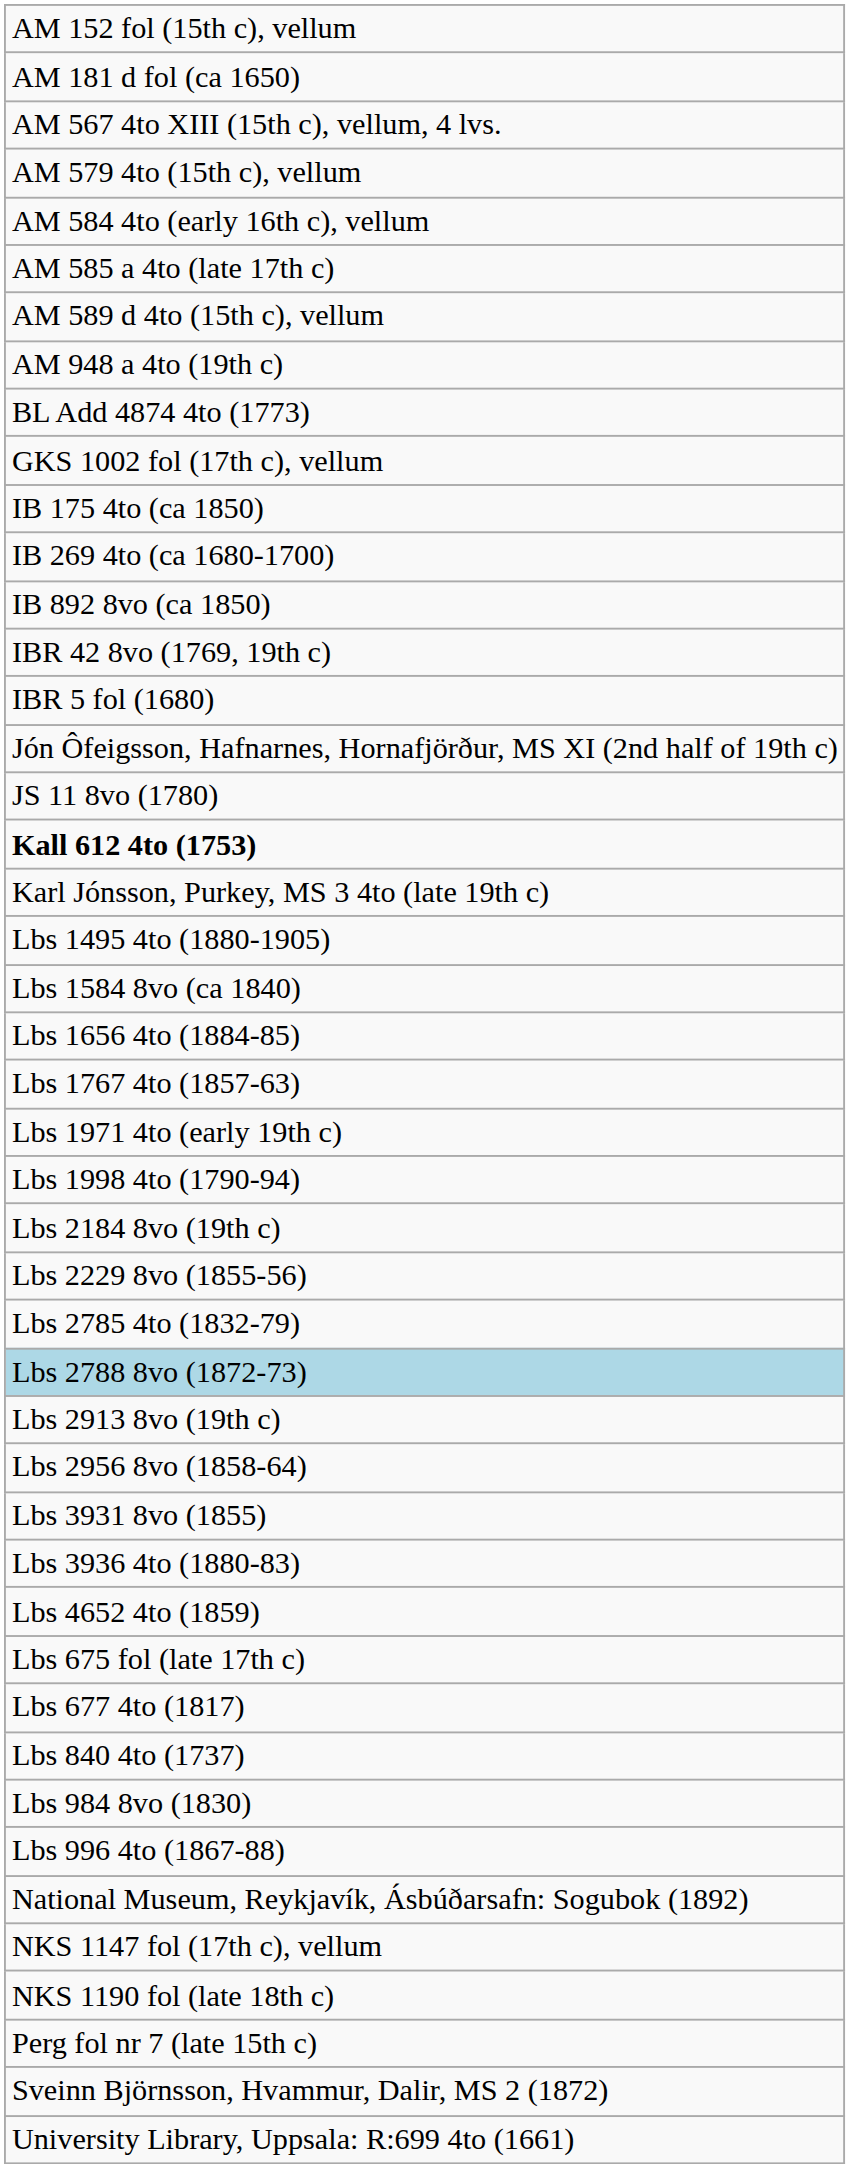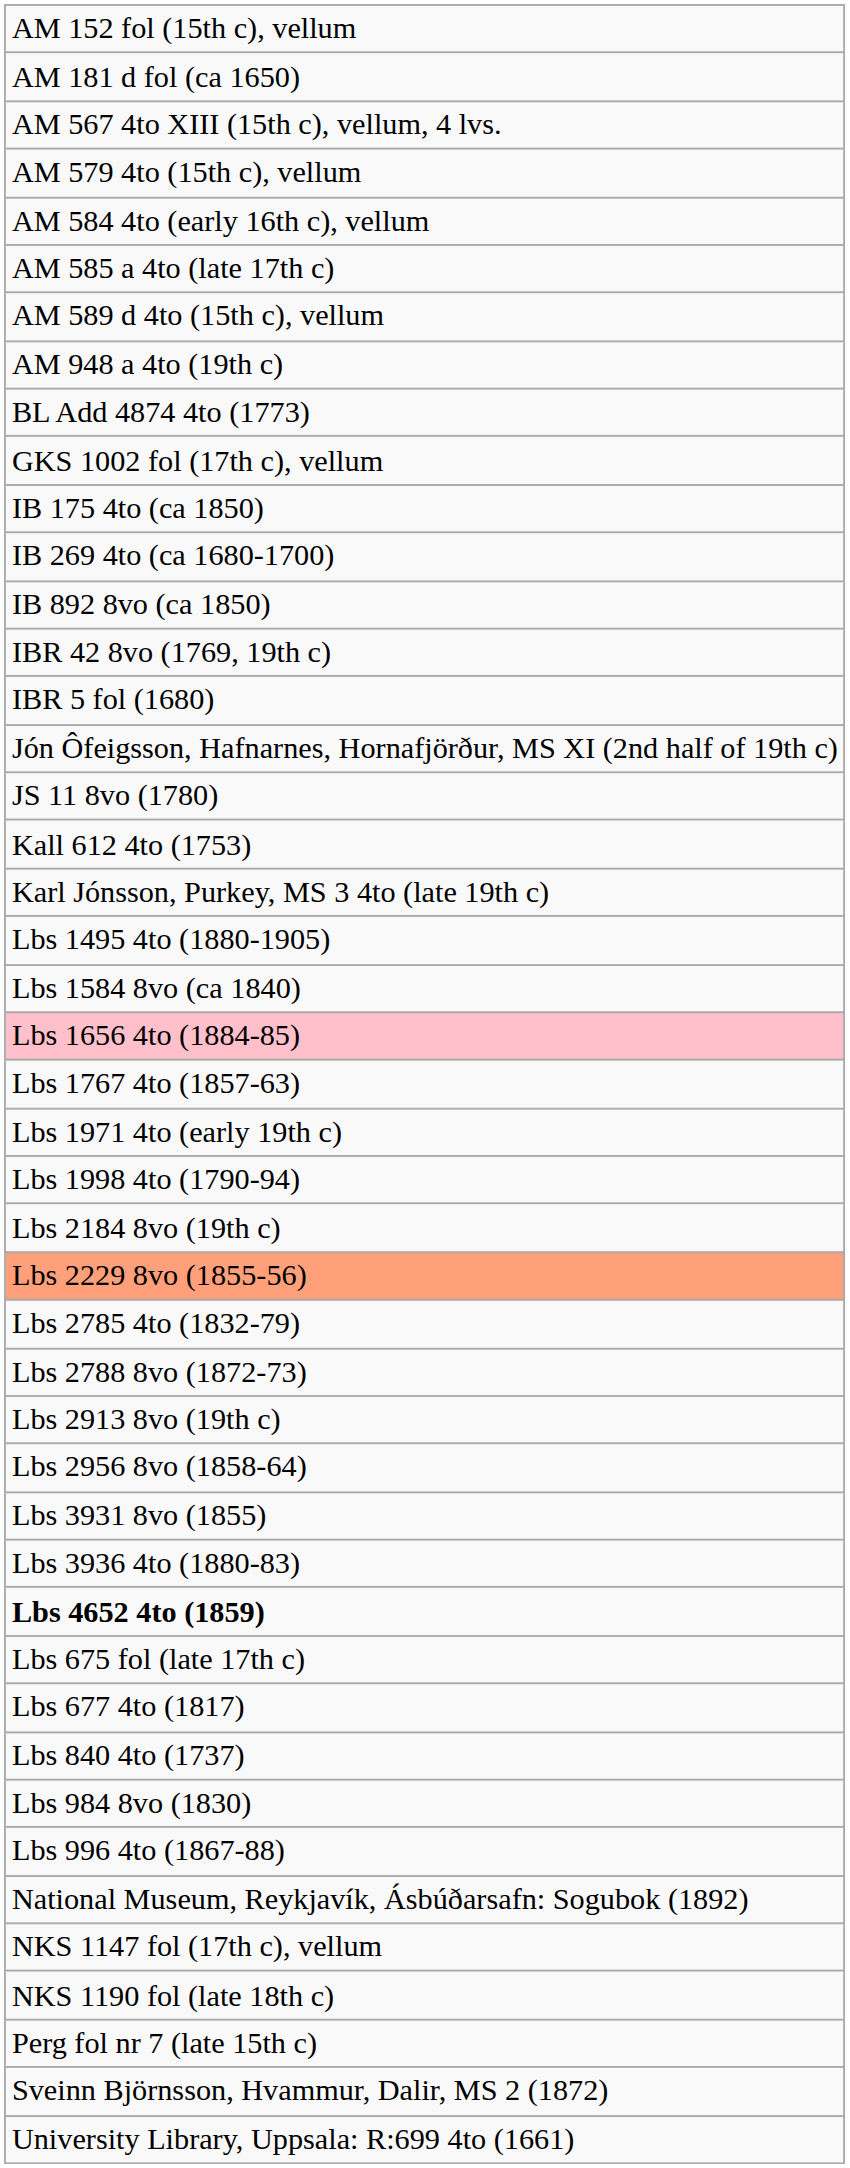(134, 843) bold -> (132, 843) normal
(156, 1035) no background -> (156, 1035) pink background
(159, 1275) no background -> (159, 1275) lightsalmon background
(159, 1371) lightblue background -> (159, 1371) no background
(136, 1611) normal -> (138, 1611) bold
